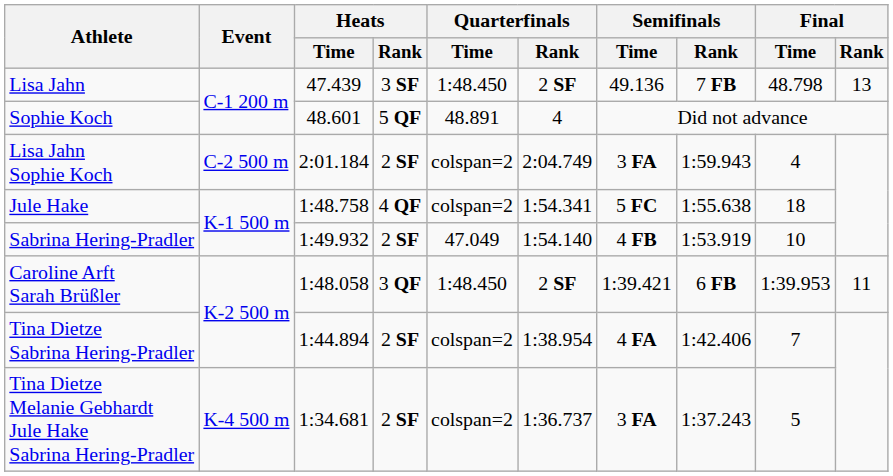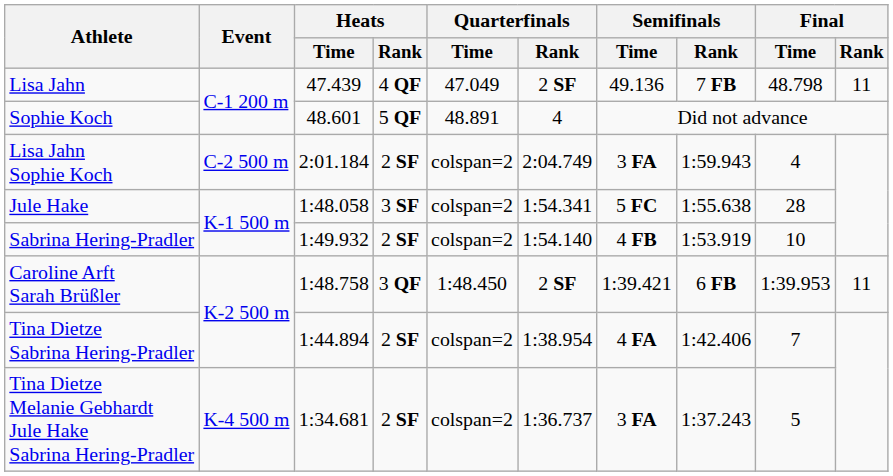(400, 85) 3 SF -> (400, 85) 4 QF
(472, 85) 1:48.450 -> (472, 85) 47.049
(862, 85) 13 -> (862, 85) 11
(334, 206) 1:48.758 -> (334, 206) 1:48.058
(400, 206) 4 QF -> (400, 206) 3 SF
(795, 206) 18 -> (795, 206) 28
(472, 239) 47.049 -> (472, 239) colspan=2
(334, 284) 1:48.058 -> (334, 284) 1:48.758
